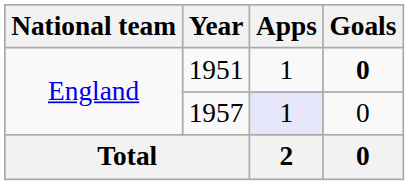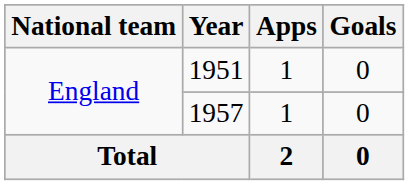(363, 69) bold -> (363, 69) normal
(286, 112) lavender background -> (286, 112) no background
